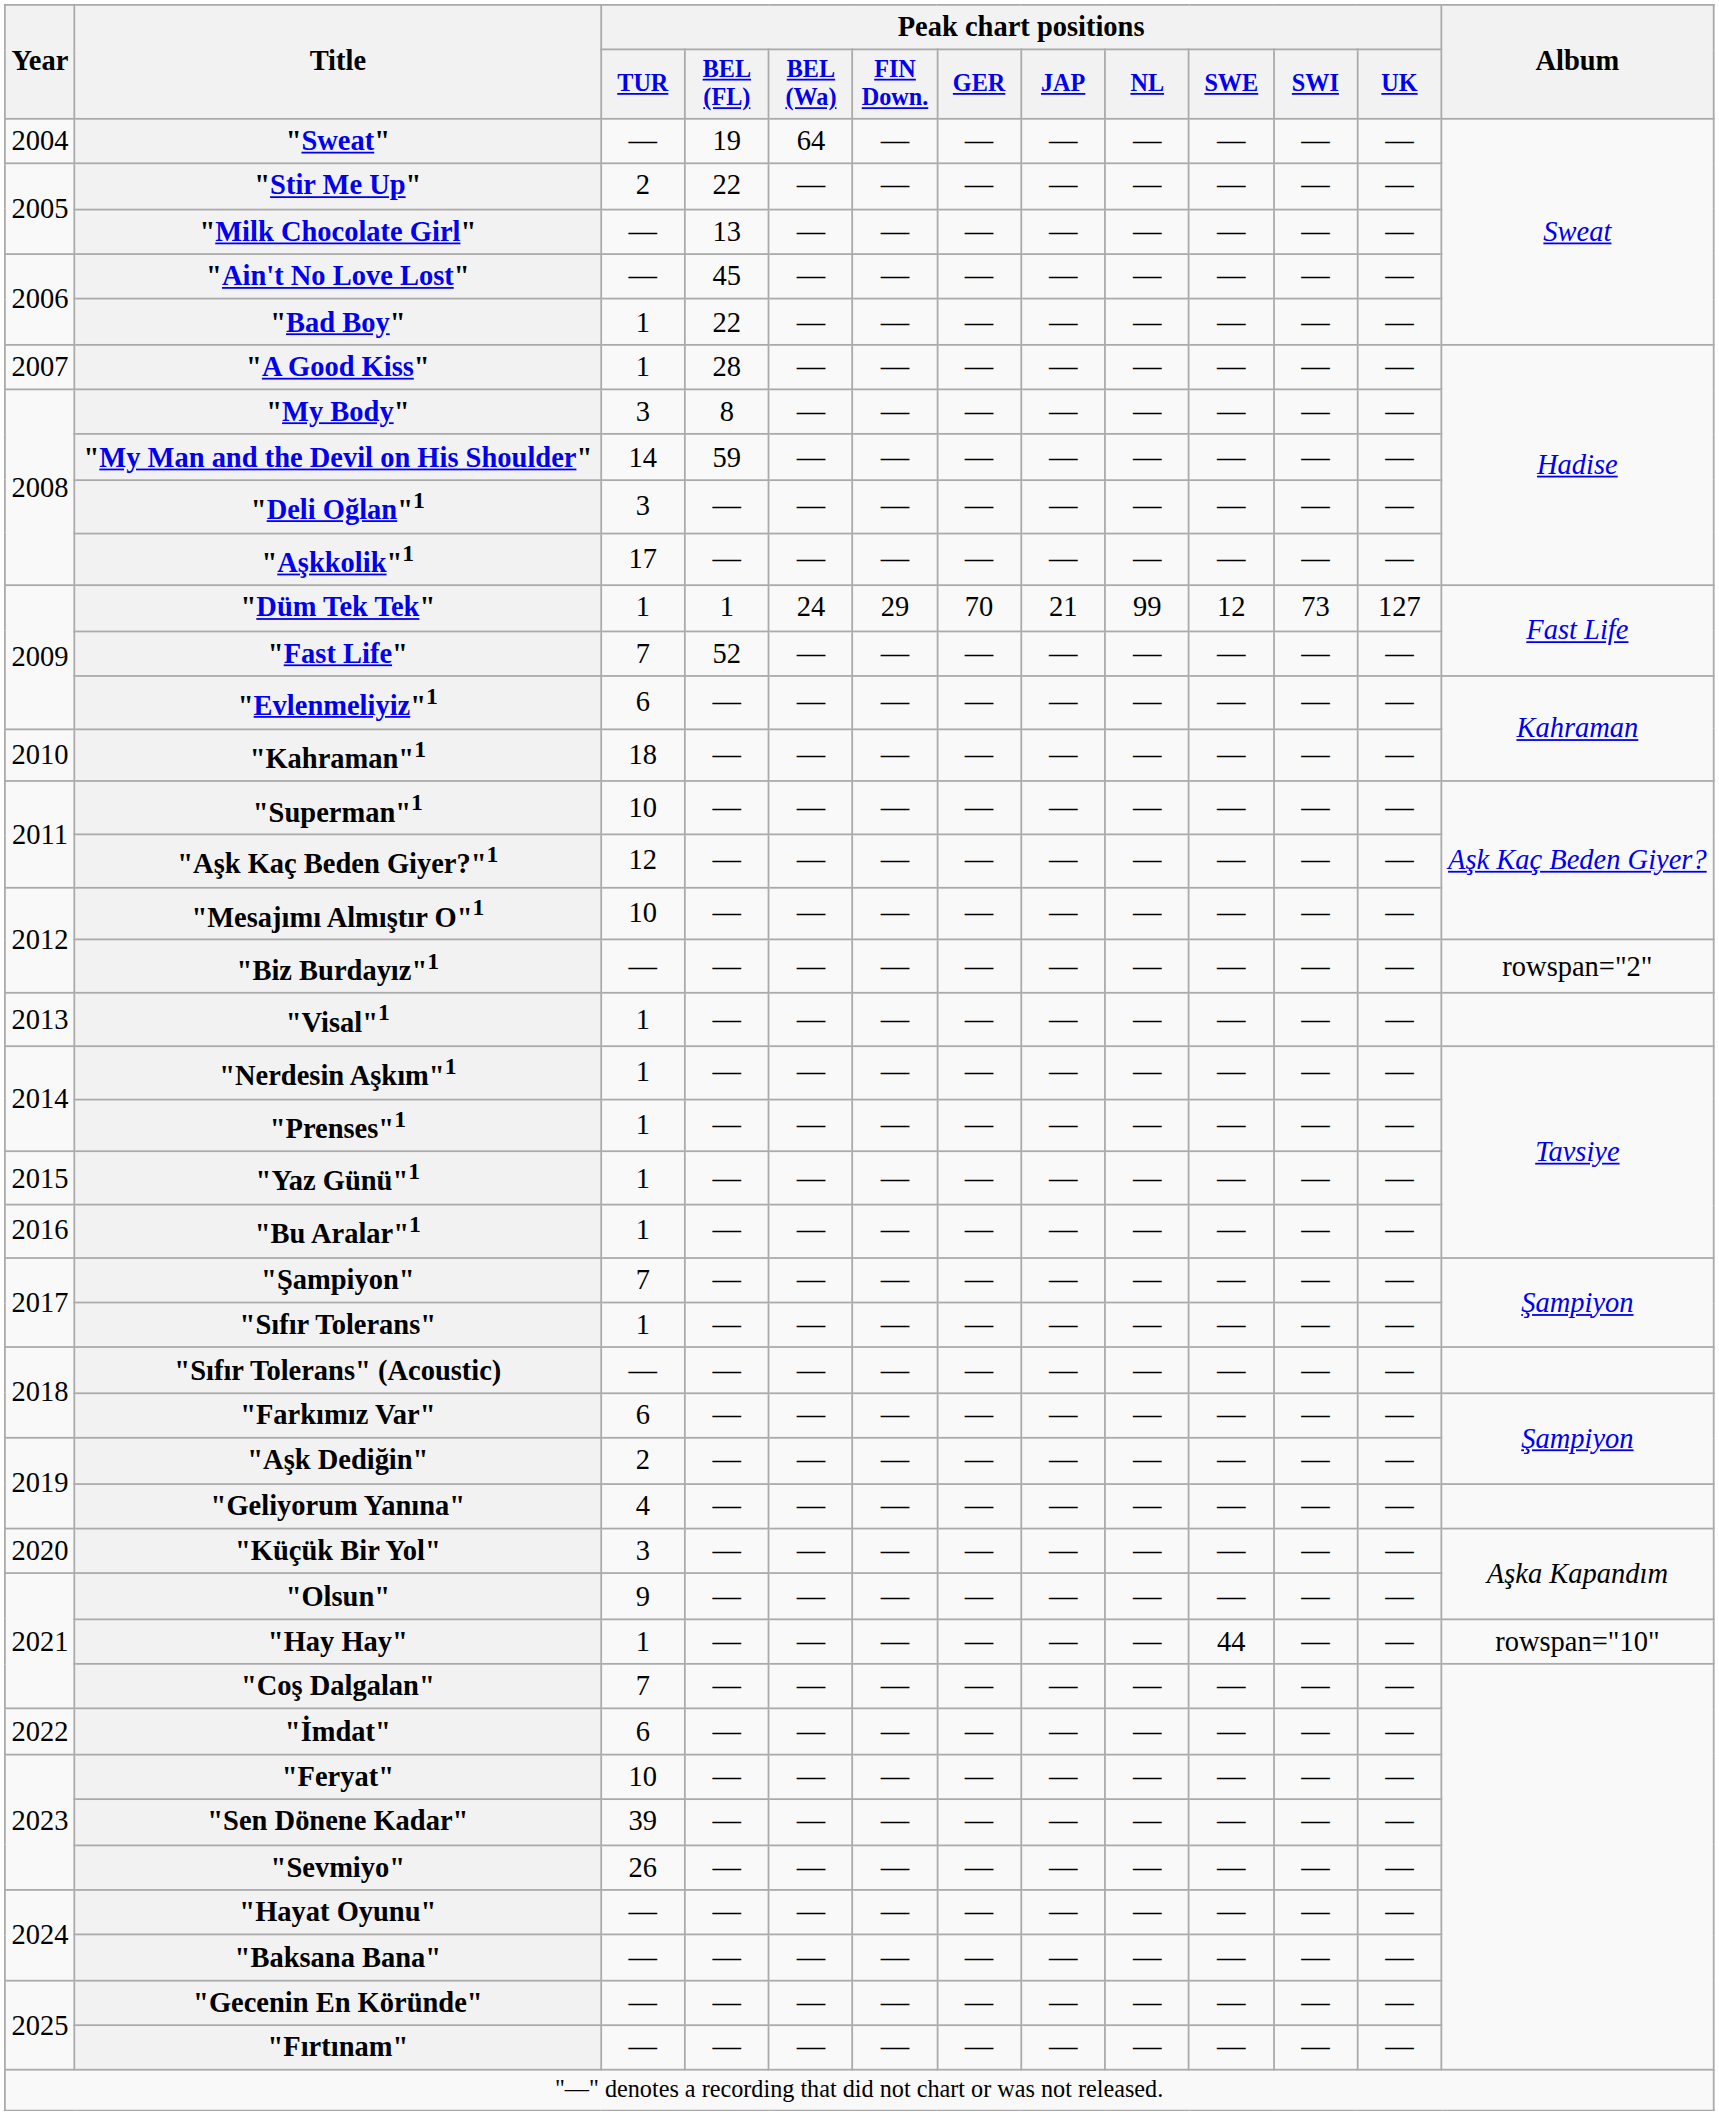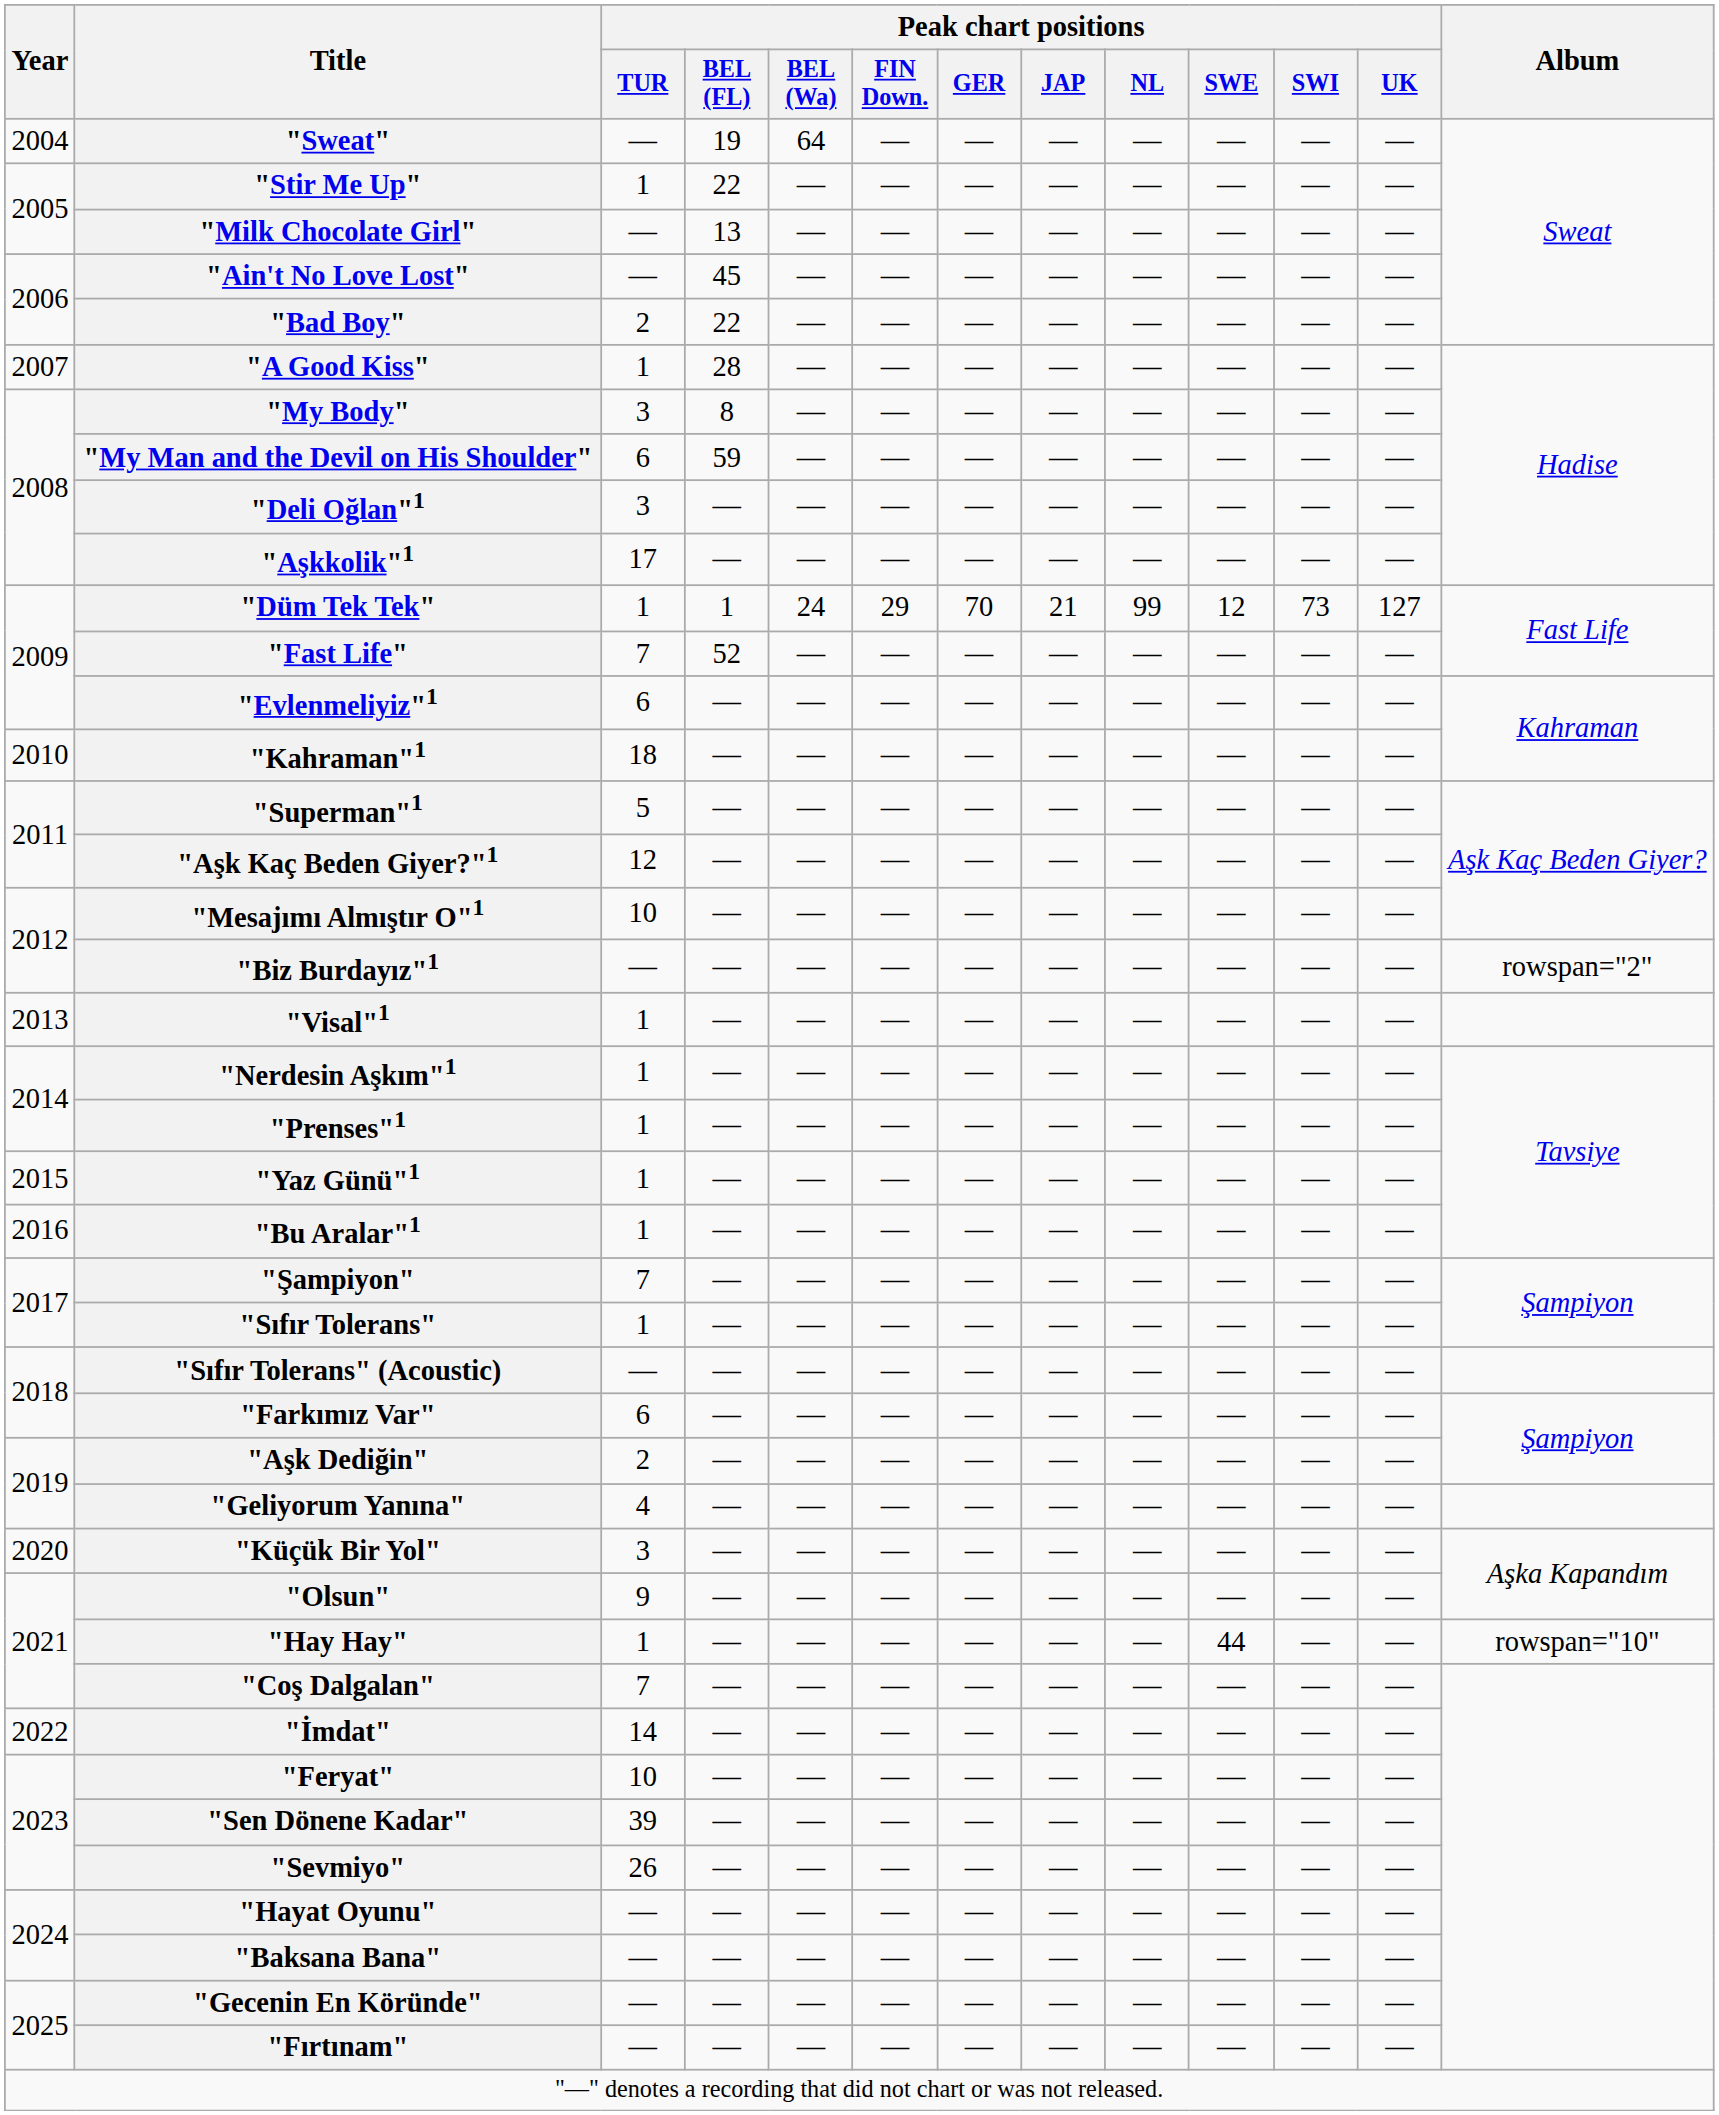(643, 185) 2 -> (643, 185) 1
(643, 321) 1 -> (643, 321) 2
(643, 456) 14 -> (643, 456) 6
(643, 807) 10 -> (643, 807) 5
(643, 1731) 6 -> (643, 1731) 14
